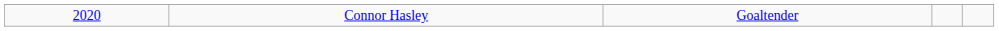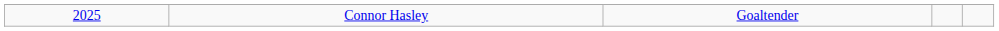(87, 15) 2020 -> (87, 15) 2025
